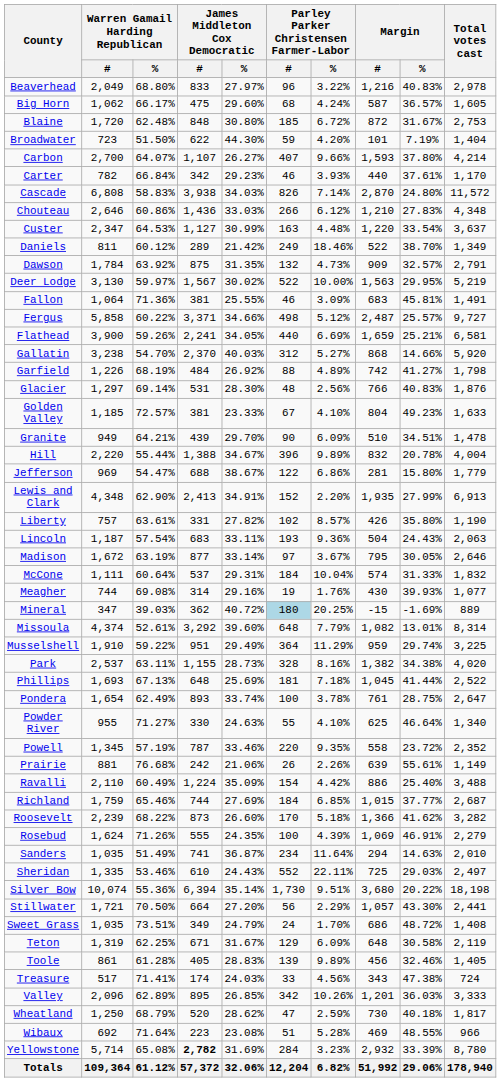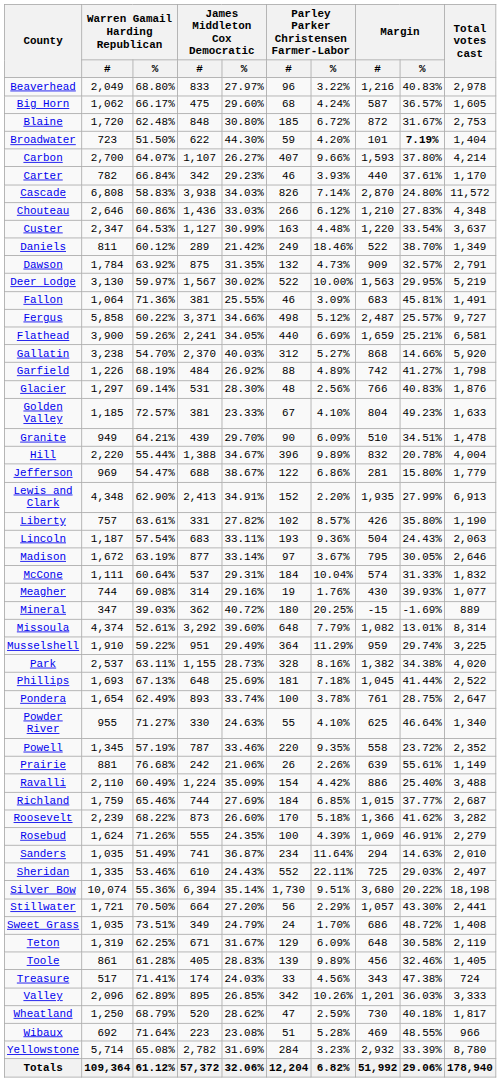(422, 140) normal -> (422, 140) bold
(289, 610) lightblue background -> (289, 610) no background
(200, 1050) bold -> (200, 1050) normal
